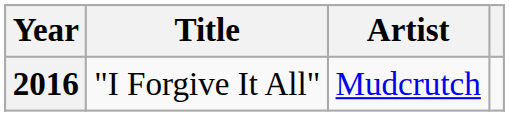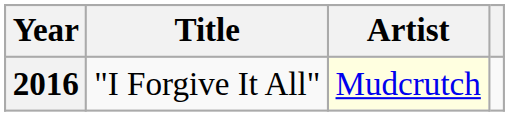(408, 83) no background -> (408, 83) lightyellow background
